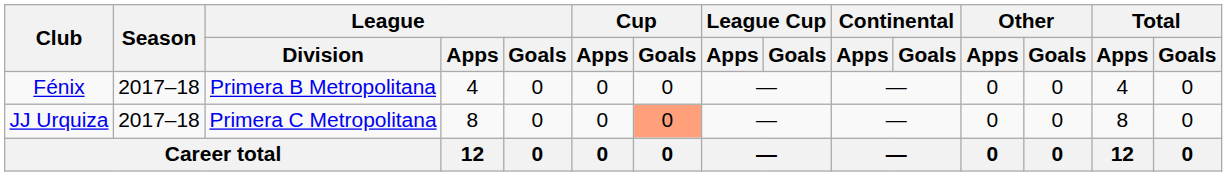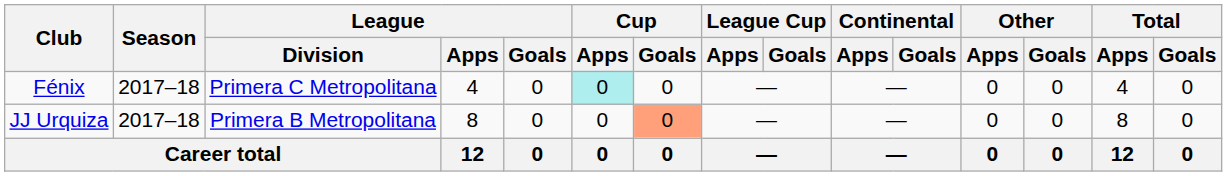(323, 87) Primera B Metropolitana -> (323, 87) Primera C Metropolitana
(602, 87) no background -> (602, 87) paleturquoise background
(323, 120) Primera C Metropolitana -> (323, 120) Primera B Metropolitana
